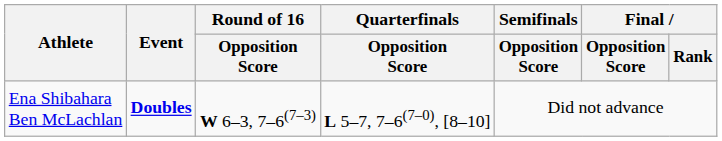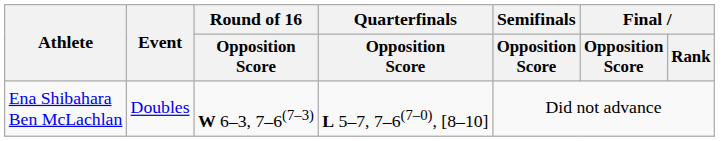(161, 108) bold -> (160, 108) normal
